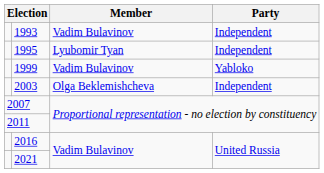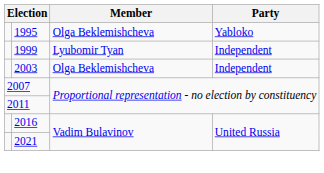- row: (26, 31)
(88, 50) Lyubomir Tyan -> (103, 31) Olga Beklemishcheva
(243, 50) Independent -> (234, 31) Yabloko
(93, 68) Vadim Bulavinov -> (88, 50) Lyubomir Tyan
(234, 68) Yabloko -> (243, 50) Independent
